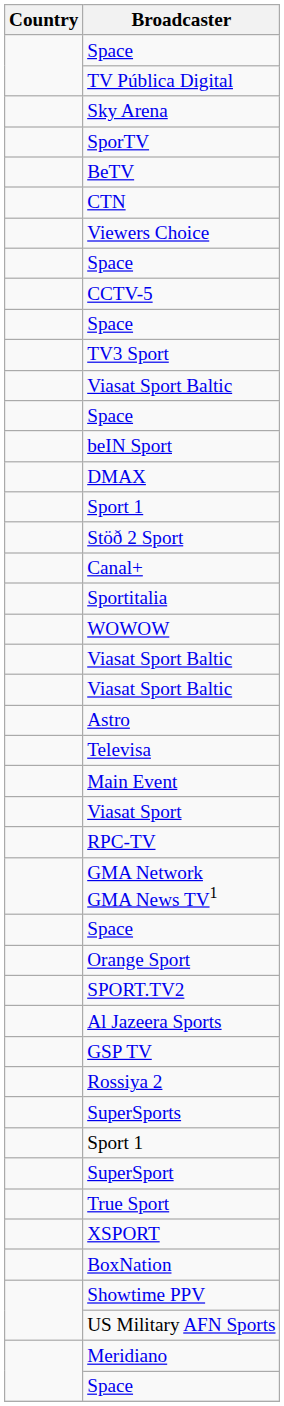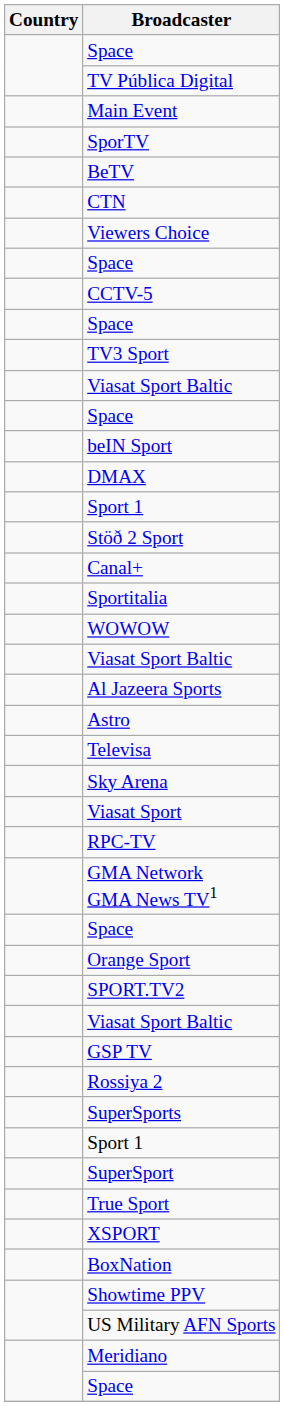(127, 111) Sky Arena -> (132, 111) Main Event
(160, 689) Viasat Sport Baltic -> (154, 689) Al Jazeera Sports
(132, 780) Main Event -> (127, 780) Sky Arena
(154, 1020) Al Jazeera Sports -> (160, 1020) Viasat Sport Baltic
